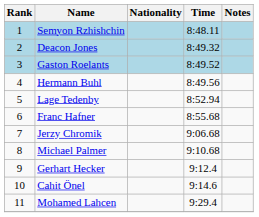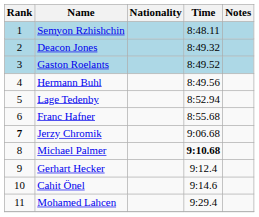(20, 133) normal -> (20, 133) bold
(203, 151) normal -> (203, 151) bold
